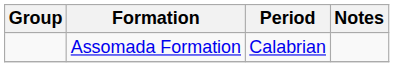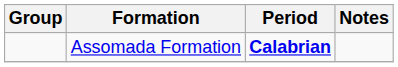(288, 47) normal -> (290, 47) bold
